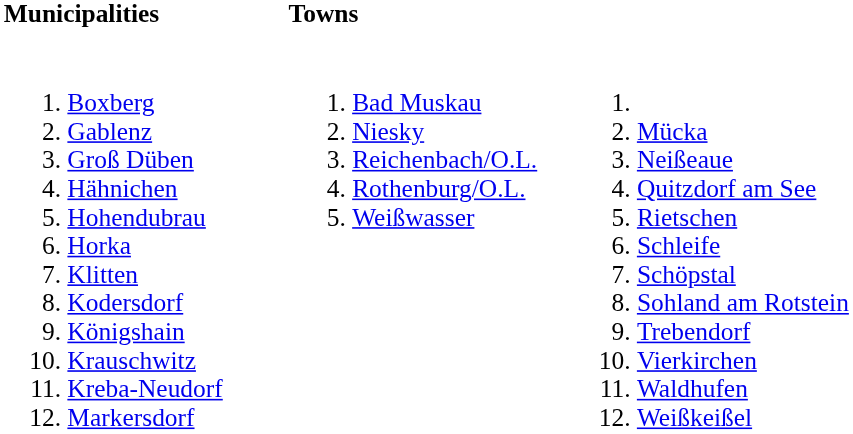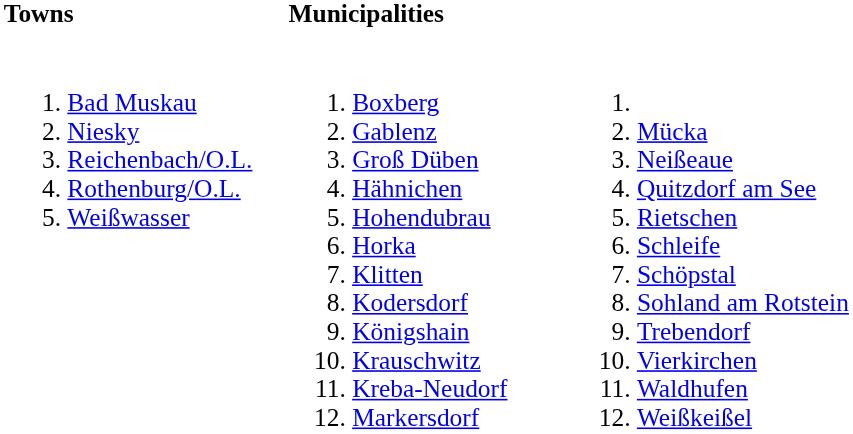columns swapped: (323, 13) <-> (82, 13)
